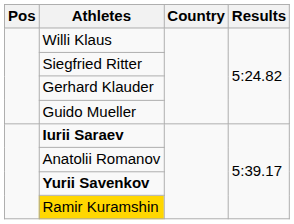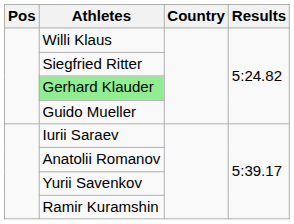(98, 87) no background -> (98, 87) lightgreen background
(83, 135) bold -> (80, 135) normal
(96, 183) bold -> (92, 183) normal
(101, 207) gold background -> (101, 207) no background
